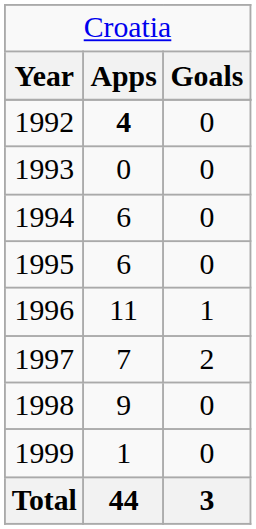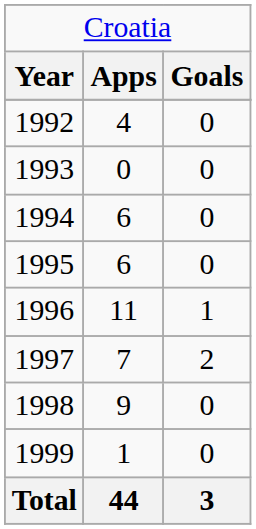(124, 122) bold -> (124, 122) normal
